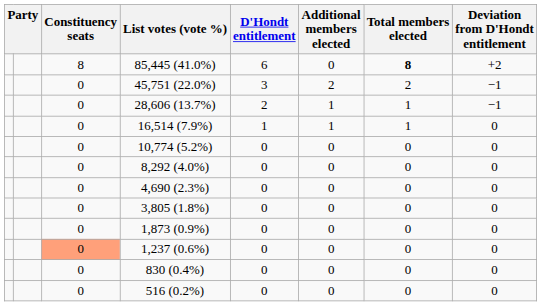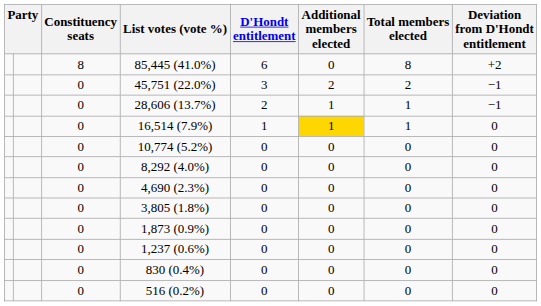(408, 64) bold -> (408, 64) normal
(331, 126) no background -> (331, 126) gold background
(81, 249) lightsalmon background -> (81, 249) no background
